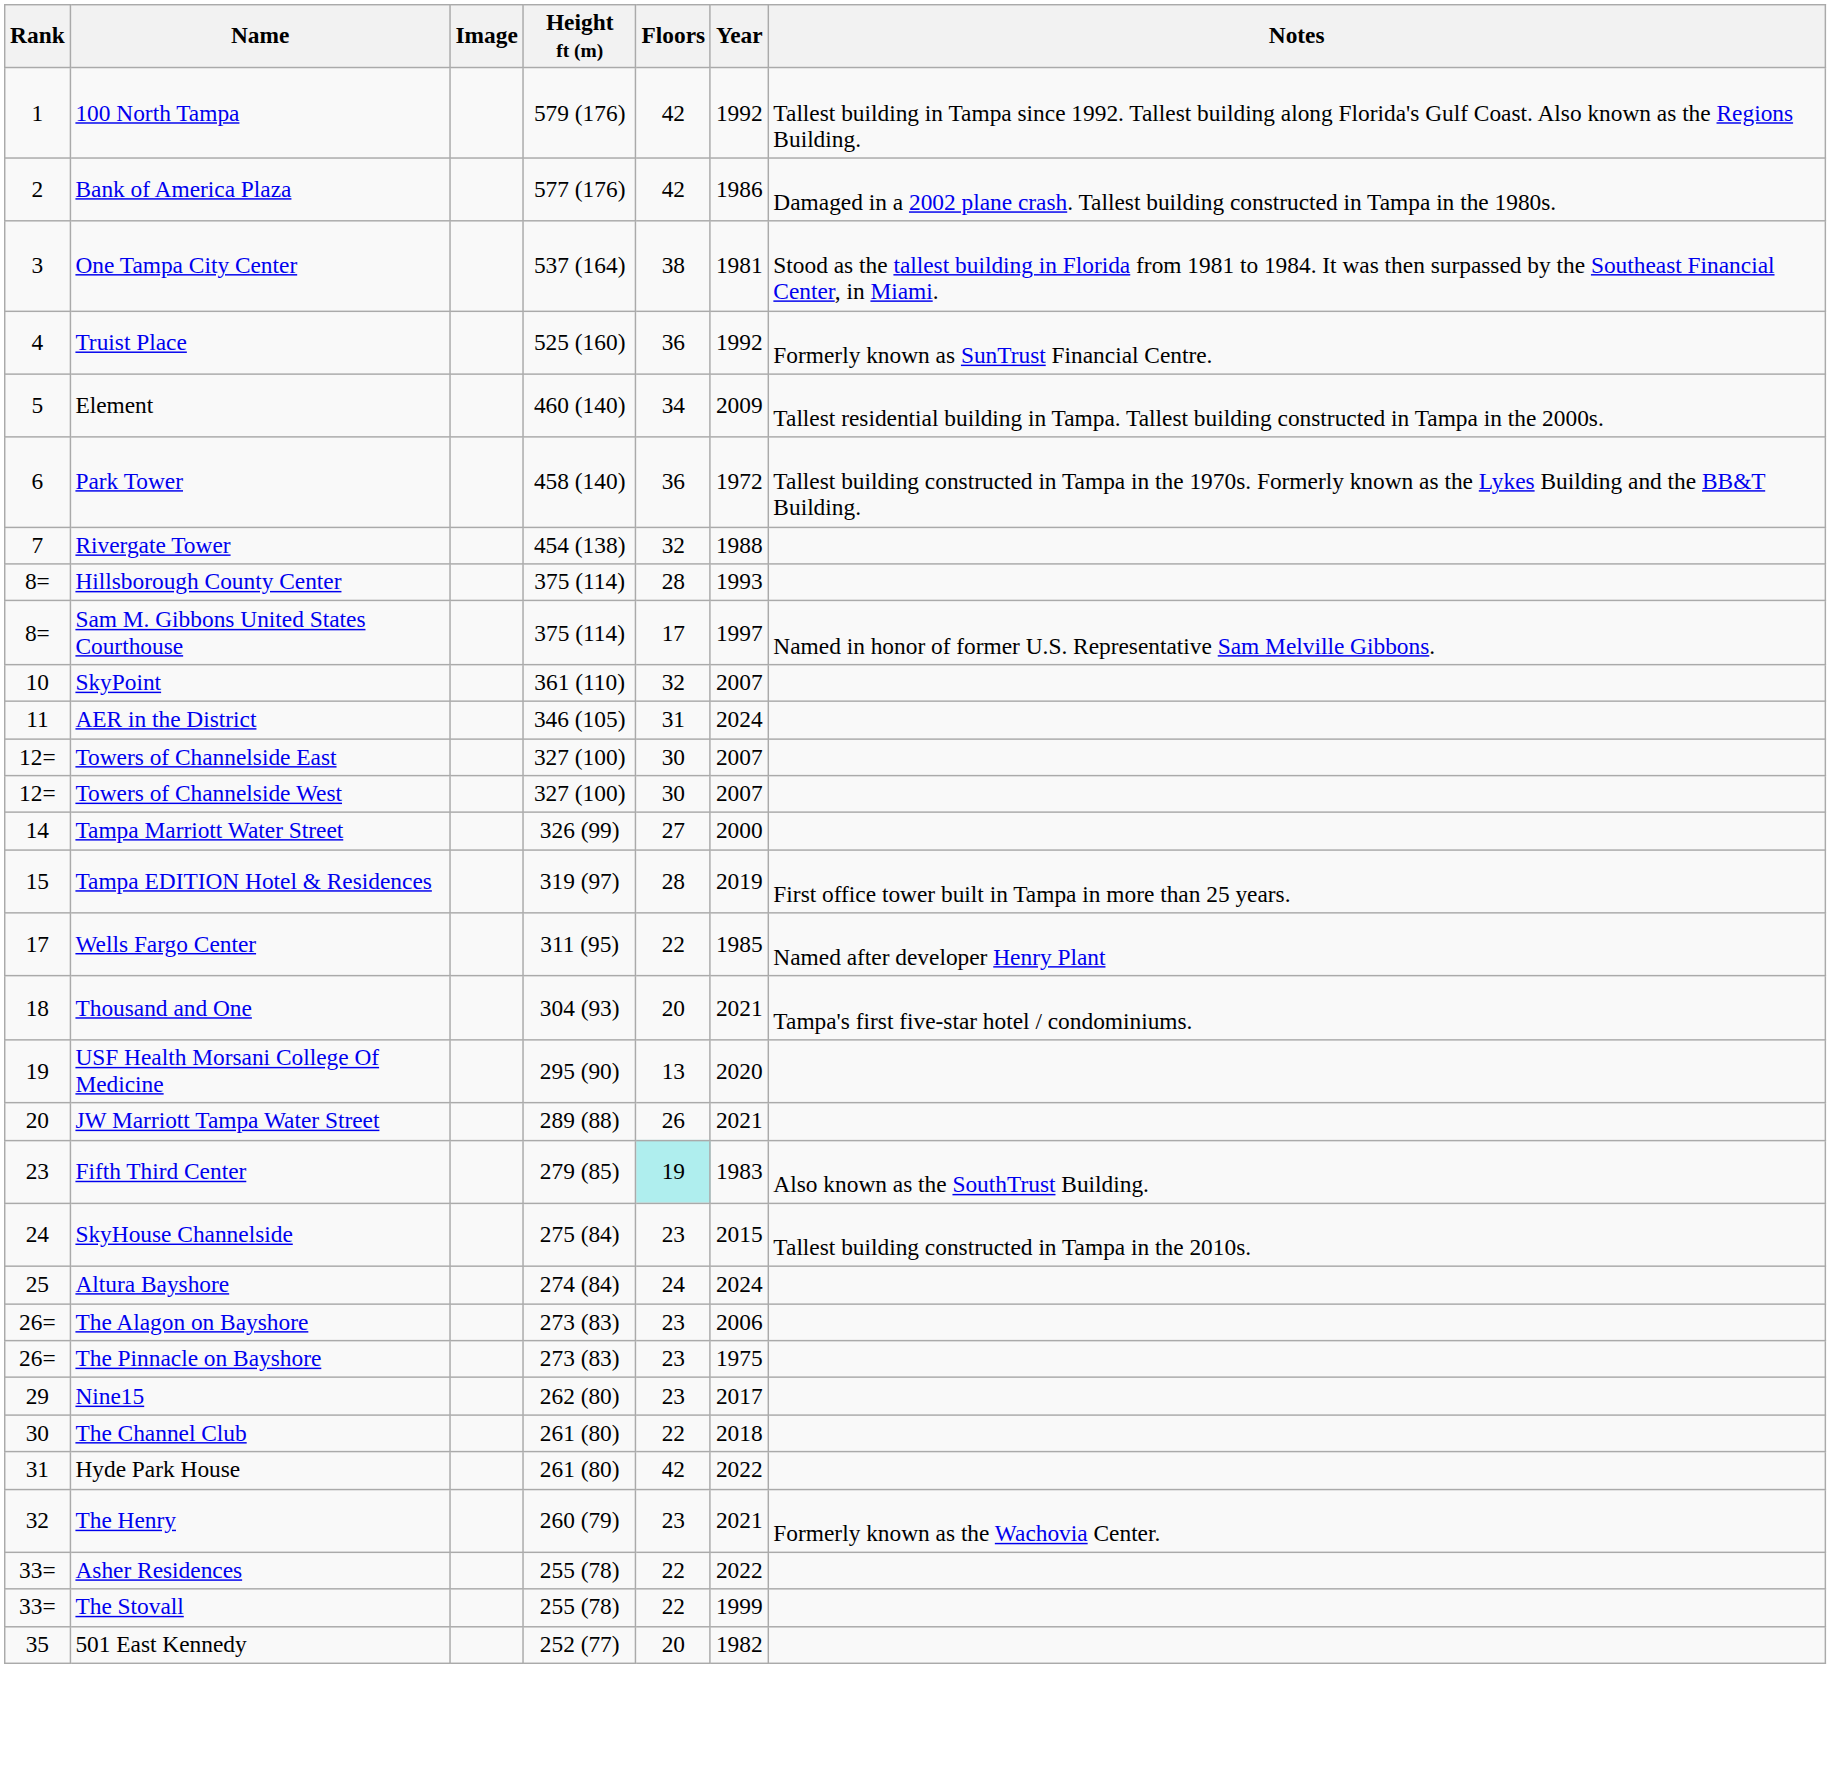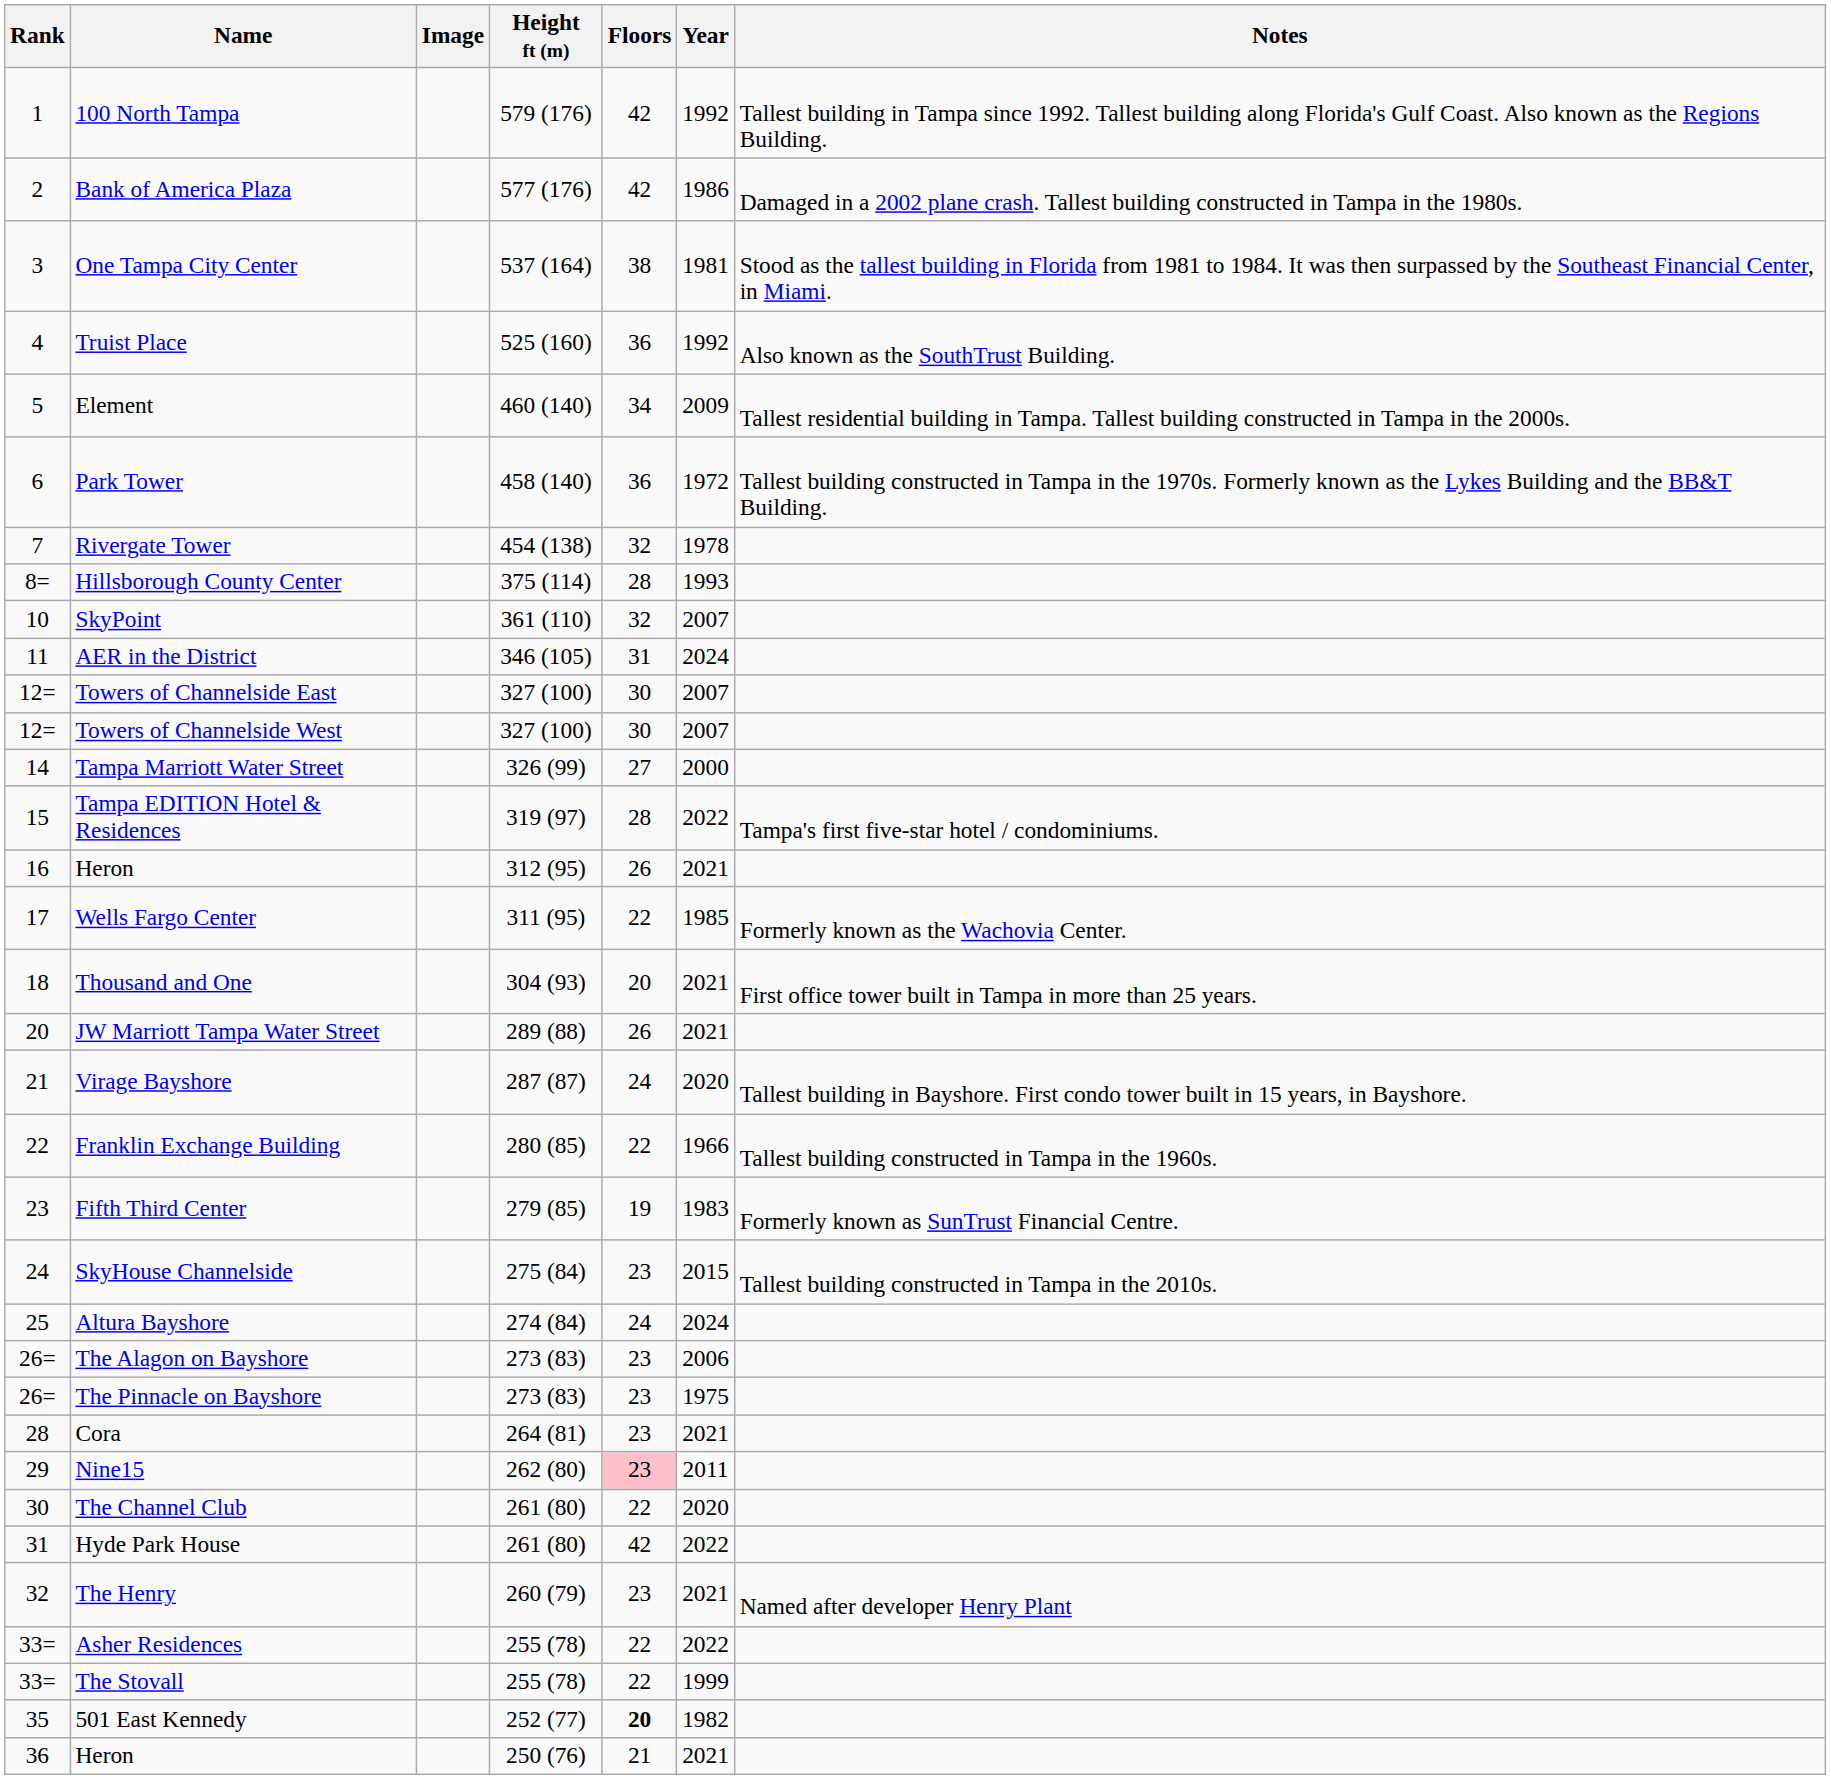(993, 355) Formerly known as SunTrust Financial Centre. -> (927, 355) Also known as the SouthTrust Building.
(739, 545) 1988 -> (706, 545) 1978
- row: (37, 632)
(739, 880) 2019 -> (706, 817) 2022
(1032, 894) First office tower built in Tampa in more than 25 years. -> (949, 830) Tampa's first five-star hotel / condominiums.
+ row: (37, 867)
(939, 957) Named after developer Henry Plant -> (933, 931) Formerly known as the Wachovia Center.
(983, 1020) Tampa's first five-star hotel / condominiums. -> (998, 994) First office tower built in Tampa in more than 25 years.
- row: (37, 1070)
+ row: (37, 1081)
+ row: (37, 1145)
(673, 1171) paleturquoise background -> (640, 1208) no background
(961, 1184) Also known as the SouthTrust Building. -> (959, 1221) Formerly known as SunTrust Financial Centre.
+ row: (37, 1433)
(673, 1395) no background -> (640, 1470) pink background
(739, 1395) 2017 -> (706, 1470) 2011
(739, 1433) 2018 -> (706, 1507) 2020
(967, 1533) Formerly known as the Wachovia Center. -> (906, 1607) Named after developer Henry Plant
(673, 1644) normal -> (640, 1718) bold
+ row: (37, 1755)
